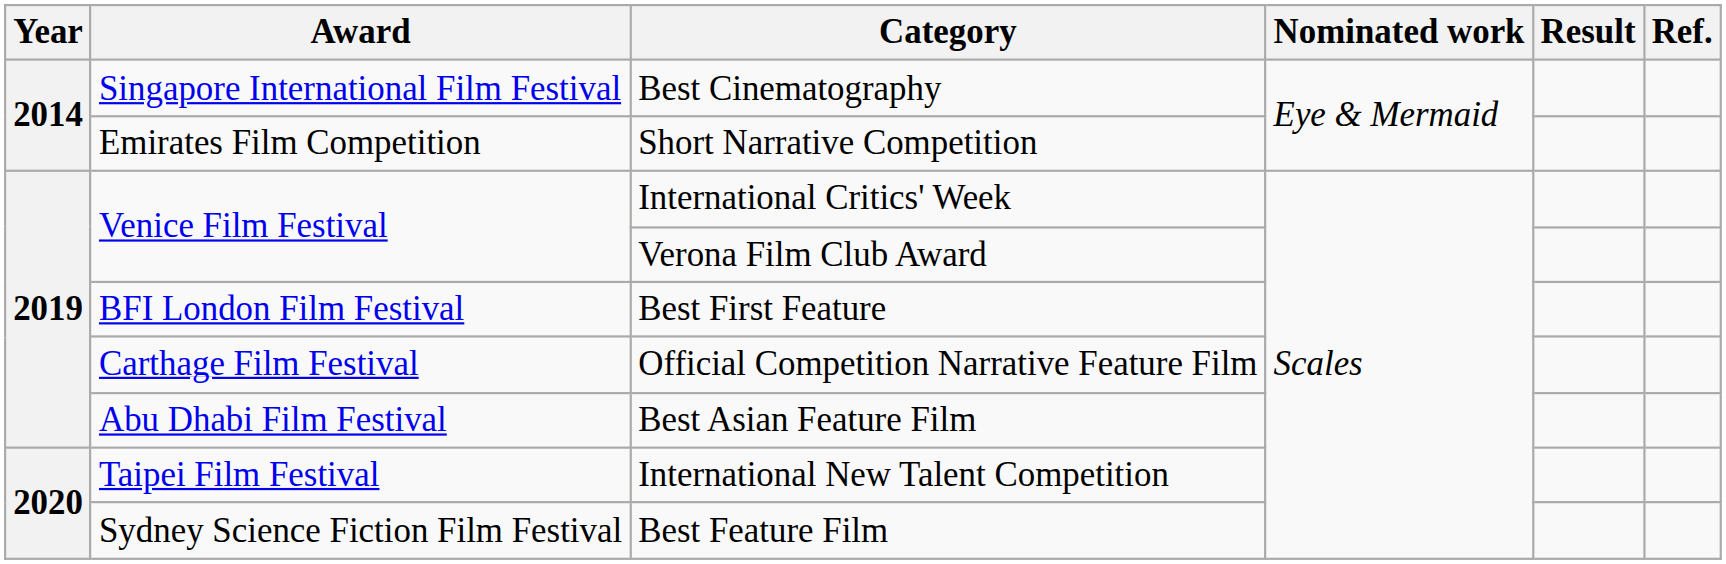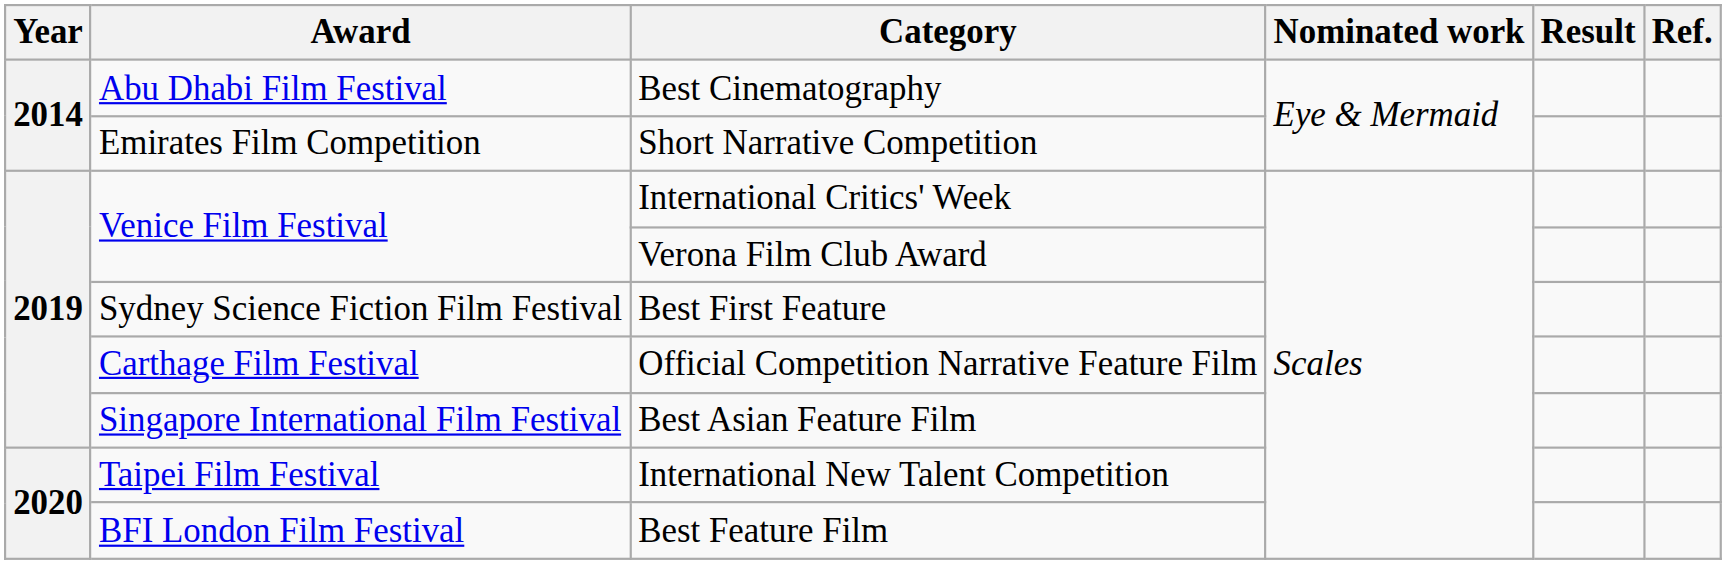(360, 87) Singapore International Film Festival -> (273, 87) Abu Dhabi Film Festival
(282, 308) BFI London Film Festival -> (361, 308) Sydney Science Fiction Film Festival
(273, 419) Abu Dhabi Film Festival -> (360, 419) Singapore International Film Festival
(361, 530) Sydney Science Fiction Film Festival -> (282, 530) BFI London Film Festival
